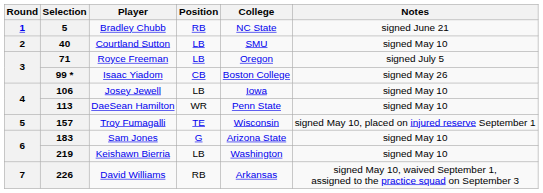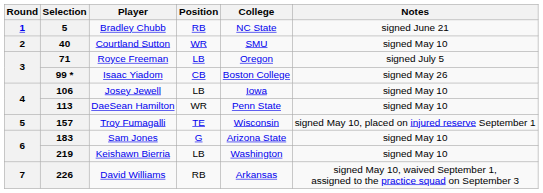(199, 43) LB -> (199, 43) WR
